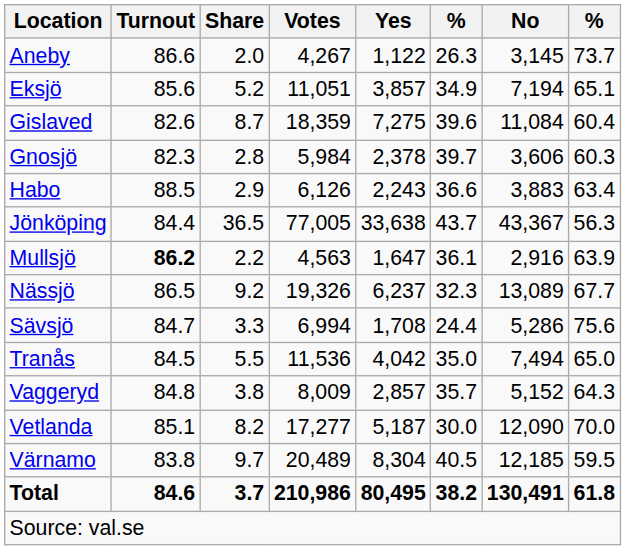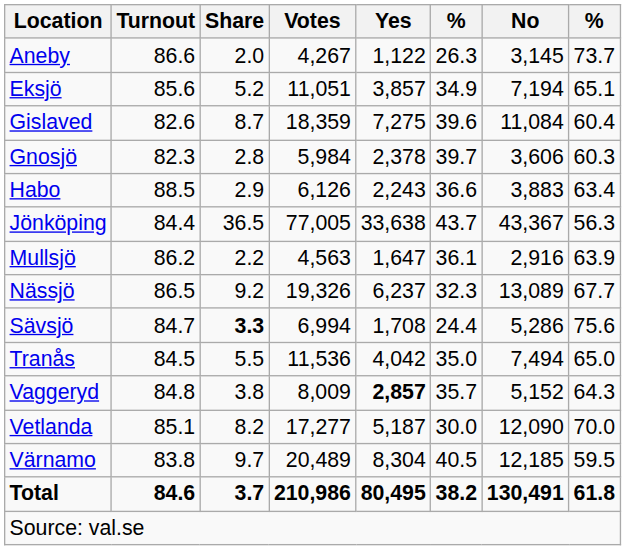(174, 257) bold -> (174, 257) normal
(249, 325) normal -> (249, 325) bold
(399, 392) normal -> (399, 392) bold
